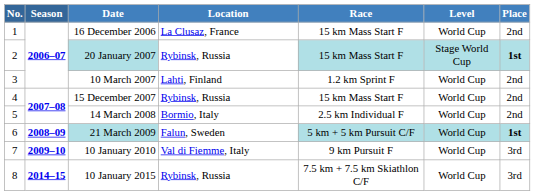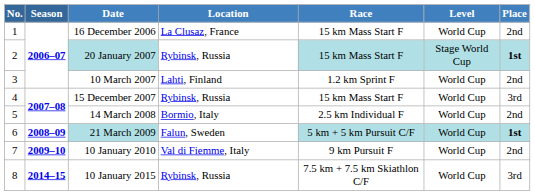(515, 97) 2nd -> (515, 97) 3rd
(515, 150) 3rd -> (515, 150) 2nd
